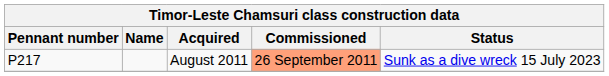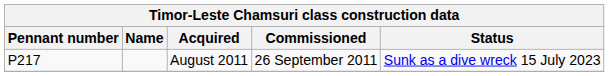(316, 60) lightsalmon background -> (316, 60) no background
